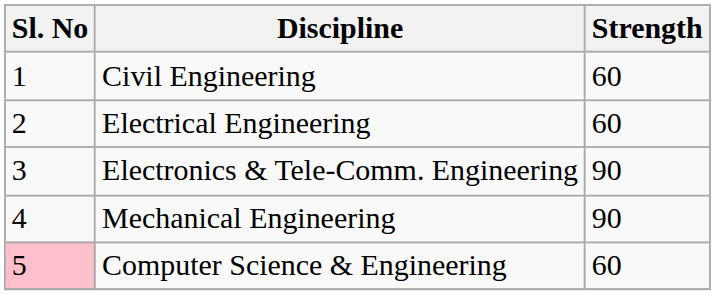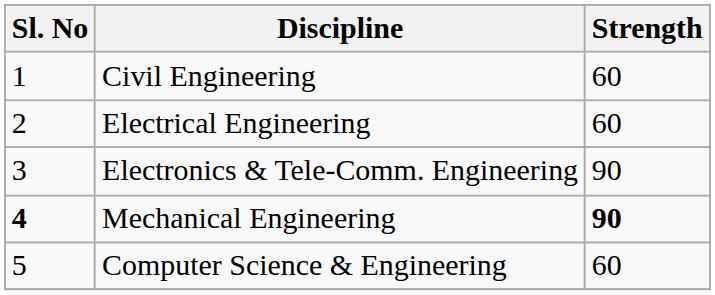(19, 218) normal -> (19, 218) bold
(607, 218) normal -> (607, 218) bold
(19, 265) pink background -> (19, 265) no background
